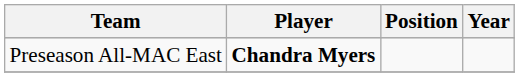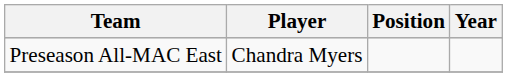(303, 54) bold -> (297, 54) normal
